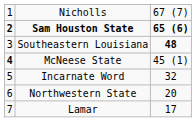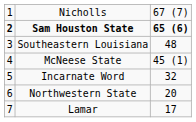(171, 45) bold -> (171, 45) normal
(10, 61) bold -> (10, 61) normal
